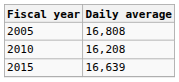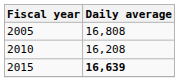(105, 67) normal -> (105, 67) bold
